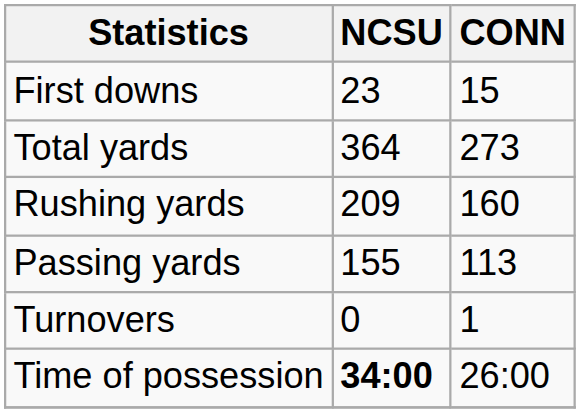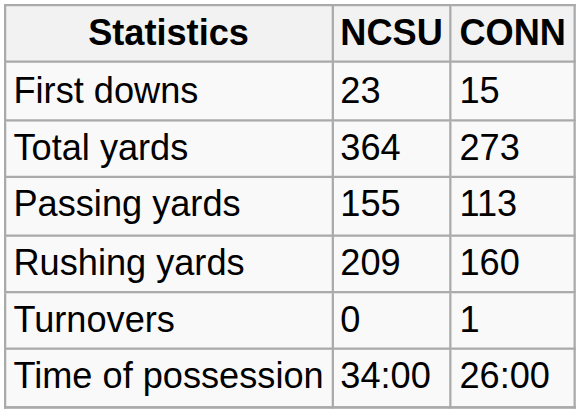rows swapped: (129, 205) <-> (127, 262)
(387, 377) bold -> (386, 377) normal
